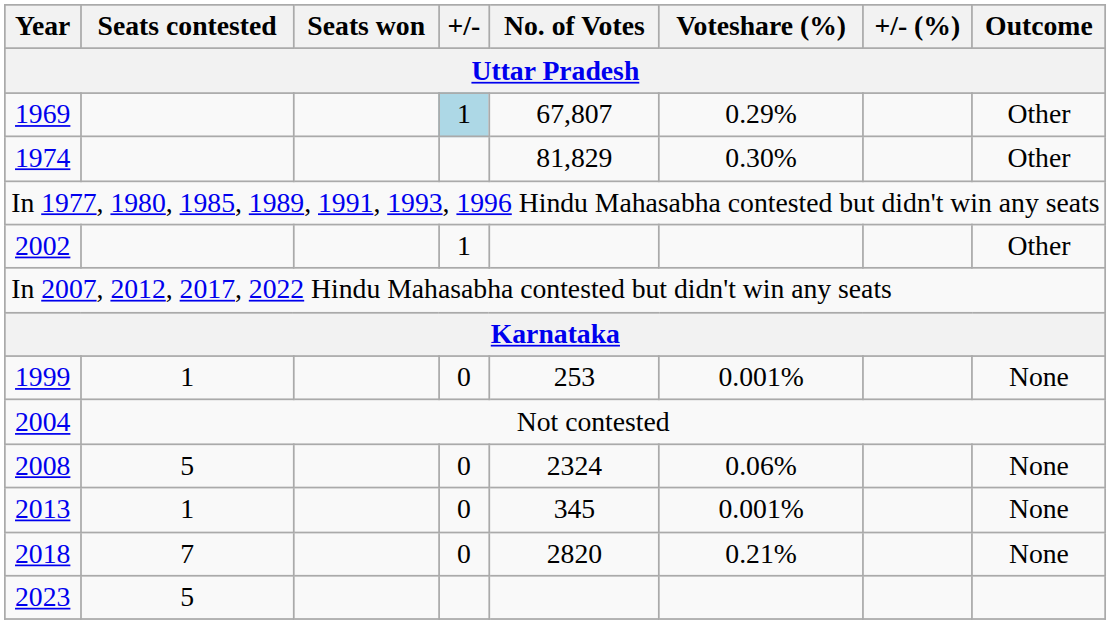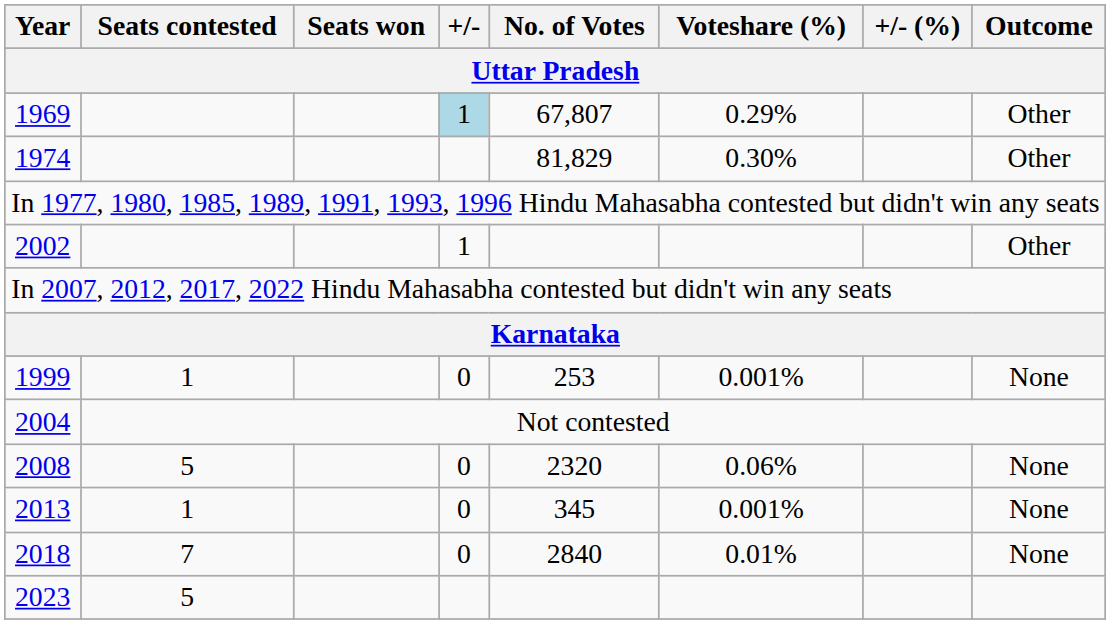(574, 465) 2324 -> (574, 465) 2320
(574, 553) 2820 -> (574, 553) 2840
(761, 553) 0.21% -> (761, 553) 0.01%
